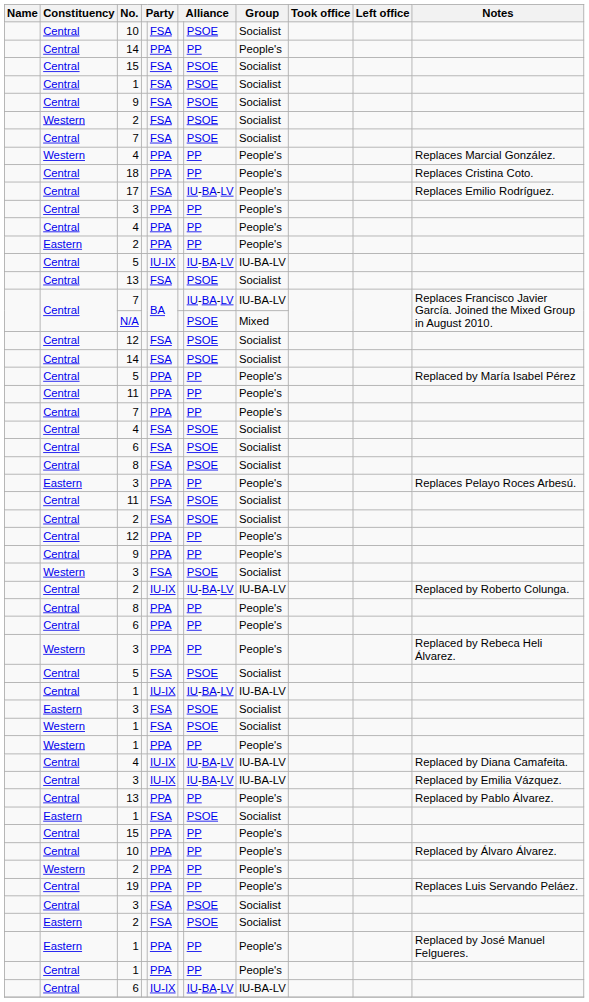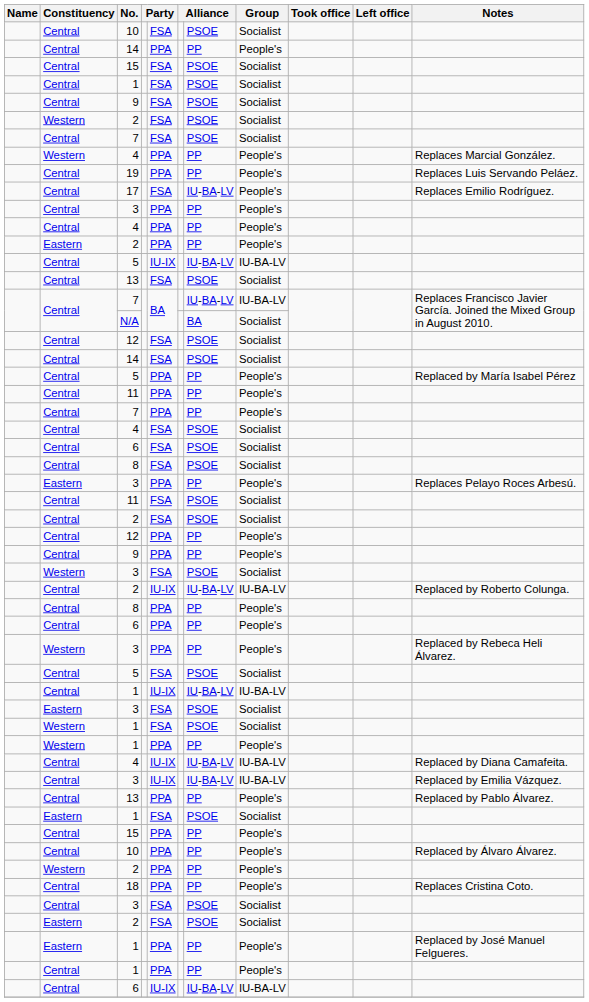rows swapped: (61, 887) <-> (61, 173)
(202, 321) PSOE -> (194, 321) BA
(254, 321) Mixed -> (260, 321) Socialist
